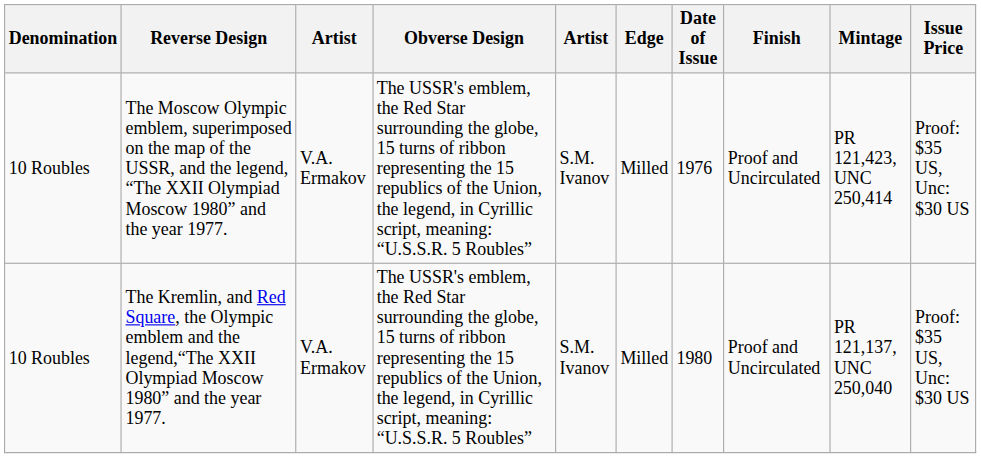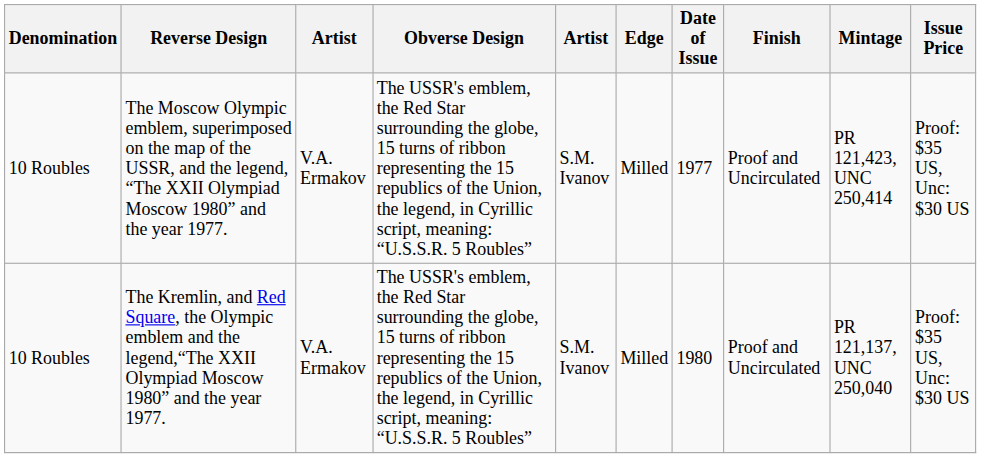(694, 168) 1976 -> (694, 168) 1977
